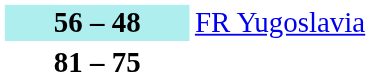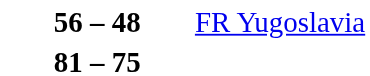(97, 22) paleturquoise background -> (97, 22) no background
